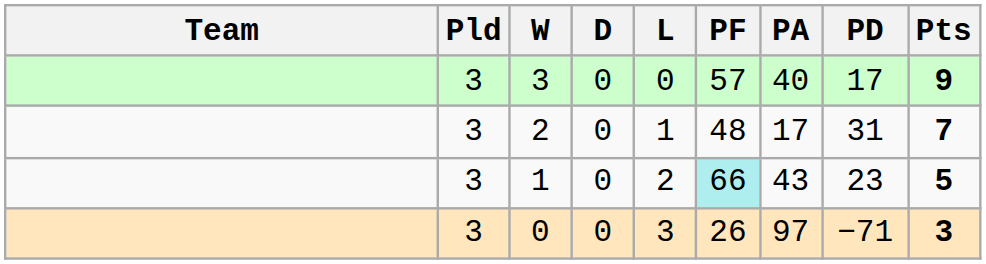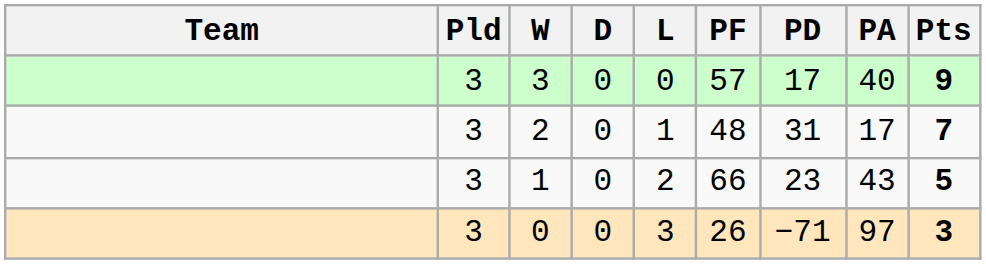columns swapped: (791, 31) <-> (865, 31)
(728, 182) paleturquoise background -> (728, 182) no background
